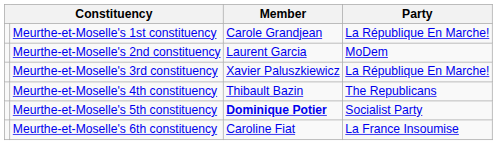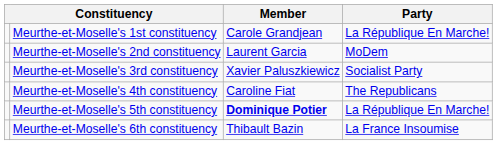(417, 71) La République En Marche! -> (384, 71) Socialist Party
(265, 91) Thibault Bazin -> (261, 91) Caroline Fiat
(384, 110) Socialist Party -> (417, 110) La République En Marche!
(261, 129) Caroline Fiat -> (265, 129) Thibault Bazin
